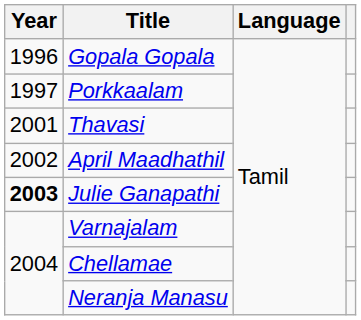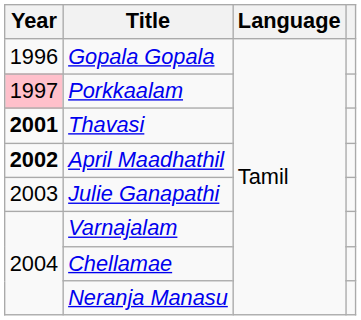(34, 90) no background -> (34, 90) pink background
(34, 125) normal -> (34, 125) bold
(34, 159) normal -> (34, 159) bold
(34, 194) bold -> (34, 194) normal
